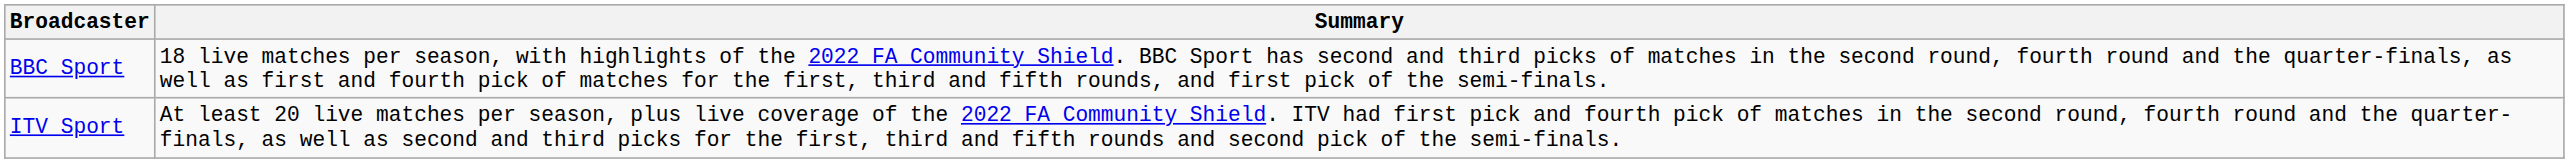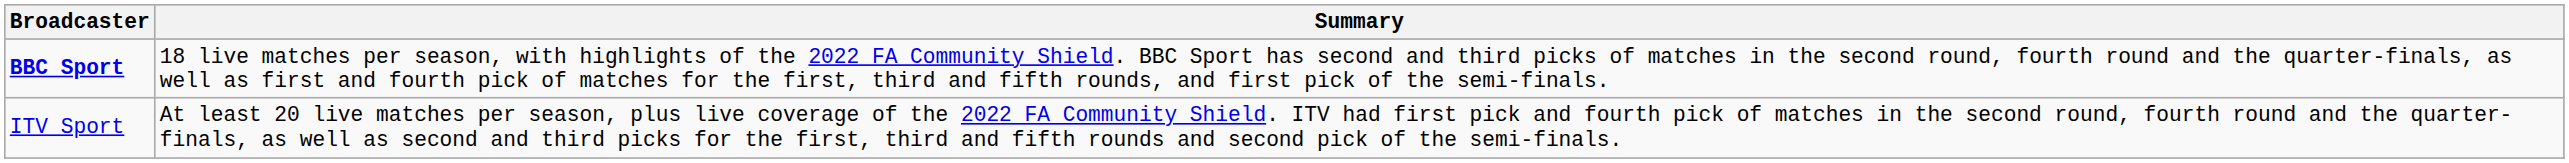(67, 69) normal -> (67, 69) bold
